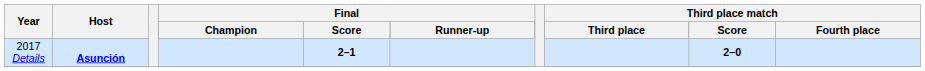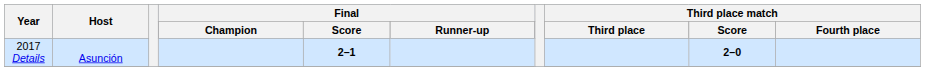(101, 59) bold -> (101, 59) normal
